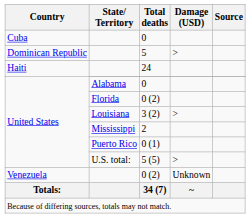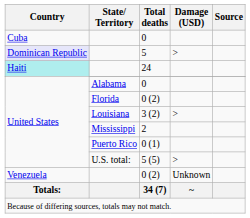(47, 53) no background -> (47, 53) lavender background
(17, 68) no background -> (17, 68) paleturquoise background
